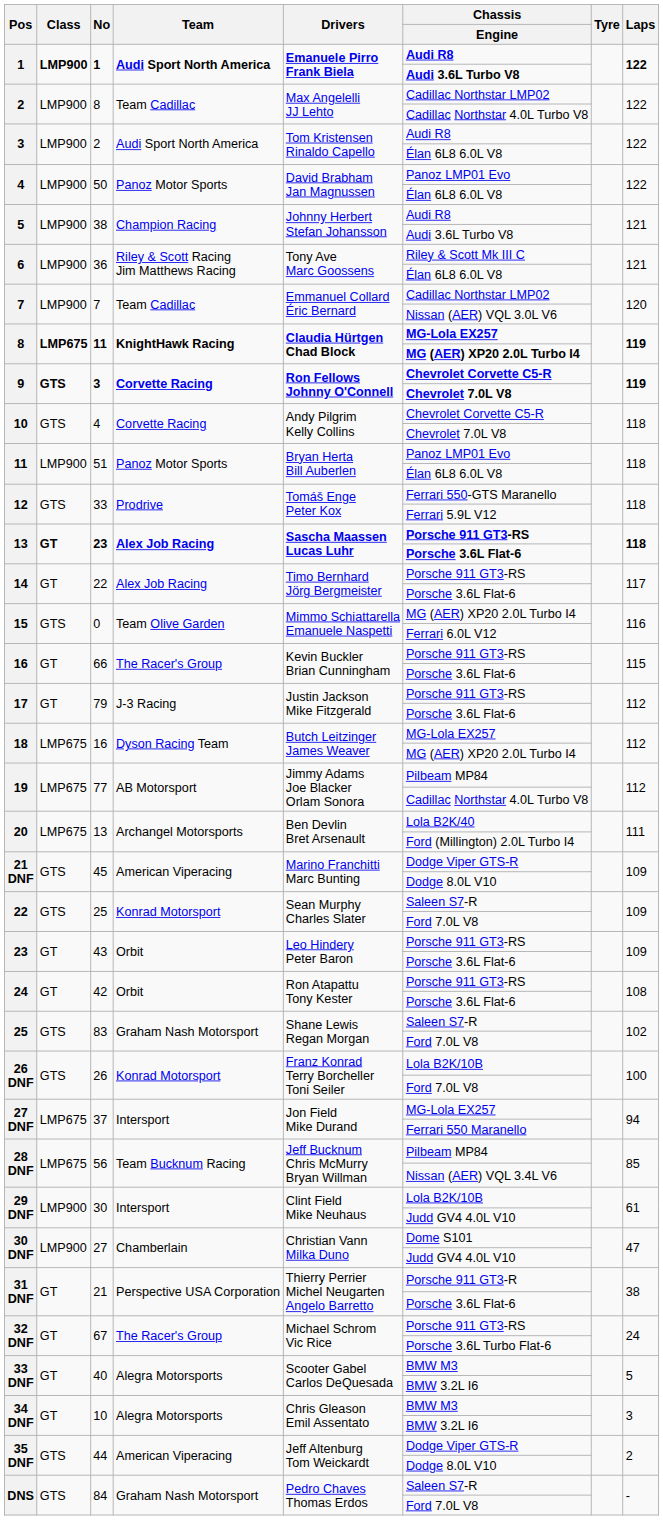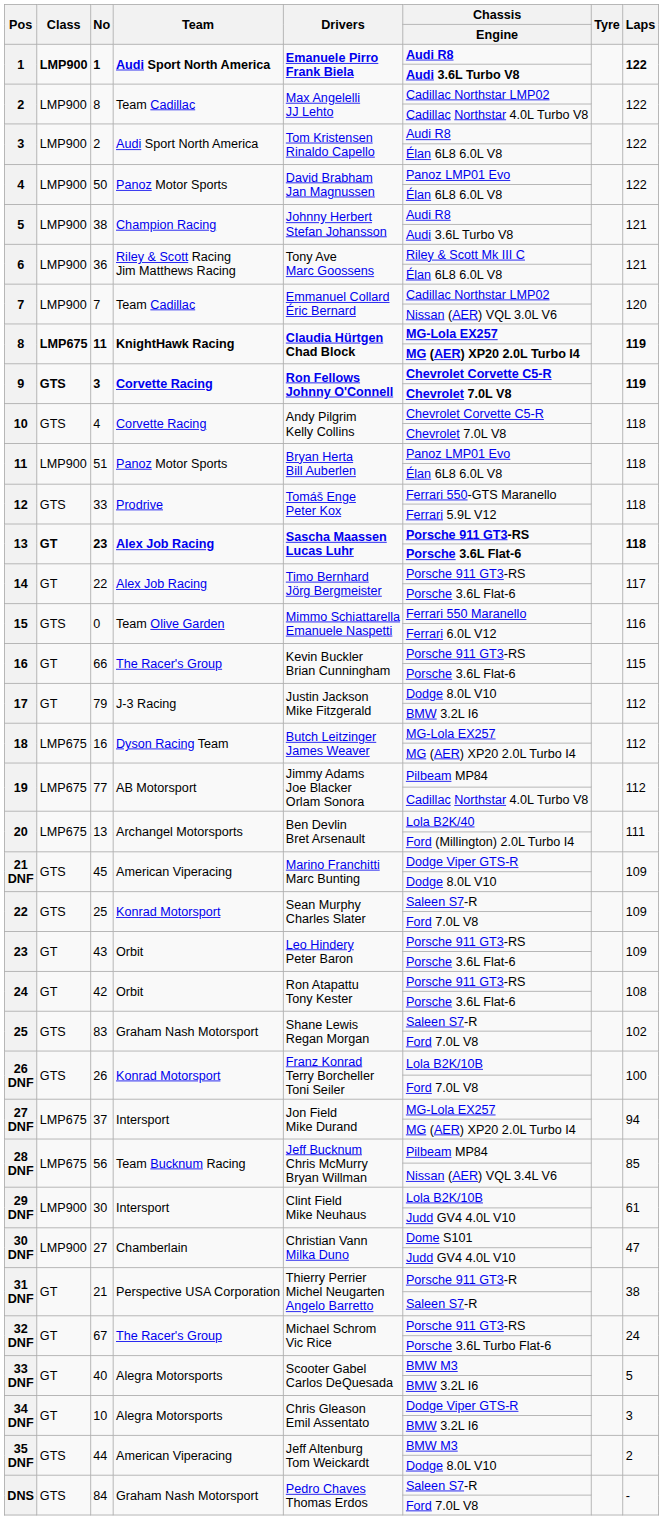(491, 614) MG (AER) XP20 2.0L Turbo I4 -> (466, 614) Ferrari 550 Maranello
(466, 694) Porsche 911 GT3-RS -> (451, 694) Dodge 8.0L V10
(461, 714) Porsche 3.6L Flat-6 -> (442, 714) BMW 3.2L I6
(466, 1130) Ferrari 550 Maranello -> (491, 1130) MG (AER) XP20 2.0L Turbo I4
(461, 1304) Porsche 3.6L Flat-6 -> (442, 1304) Saleen S7-R
(432, 1406) BMW M3 -> (462, 1406) Dodge Viper GTS-R
(462, 1446) Dodge Viper GTS-R -> (432, 1446) BMW M3
